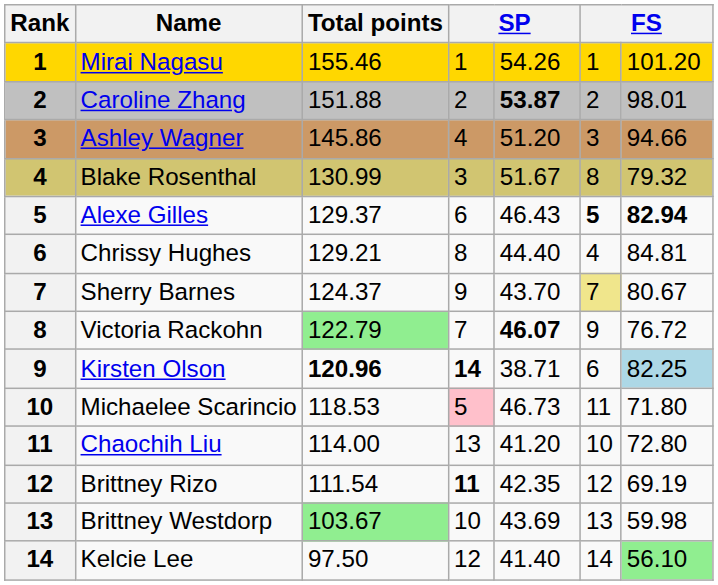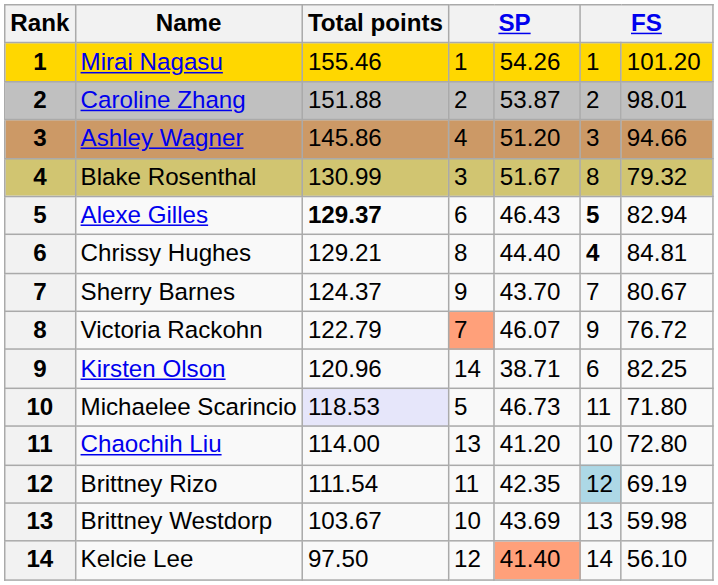(530, 100) bold -> (530, 100) normal
(345, 215) normal -> (345, 215) bold
(657, 215) bold -> (657, 215) normal
(593, 253) normal -> (593, 253) bold
(593, 291) khaki background -> (593, 291) no background
(345, 330) lightgreen background -> (345, 330) no background
(461, 330) no background -> (461, 330) lightsalmon background
(530, 330) bold -> (530, 330) normal
(345, 368) bold -> (345, 368) normal
(468, 368) bold -> (468, 368) normal
(657, 368) lightblue background -> (657, 368) no background
(344, 406) no background -> (344, 406) lavender background
(461, 406) pink background -> (461, 406) no background
(467, 483) bold -> (467, 483) normal
(599, 483) no background -> (599, 483) lightblue background
(345, 521) lightgreen background -> (345, 521) no background
(530, 560) no background -> (530, 560) lightsalmon background
(657, 560) lightgreen background -> (657, 560) no background
